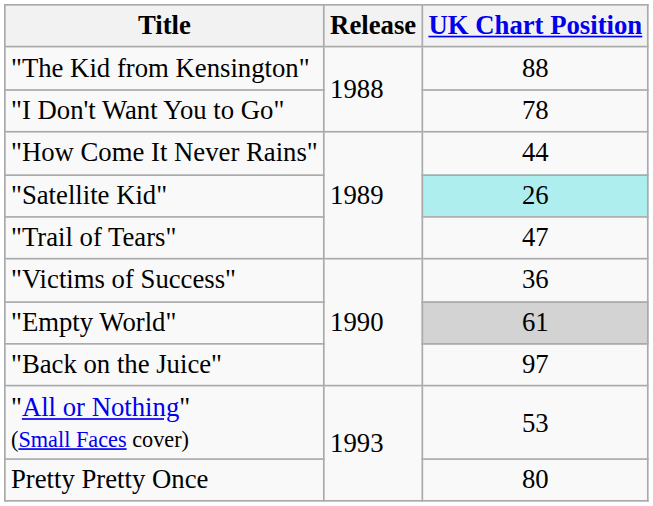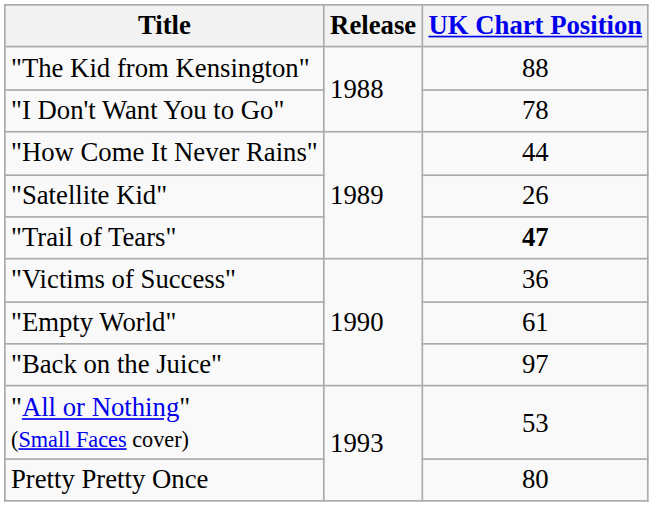(535, 195) paleturquoise background -> (535, 195) no background
(535, 237) normal -> (535, 237) bold
(535, 322) lightgrey background -> (535, 322) no background
